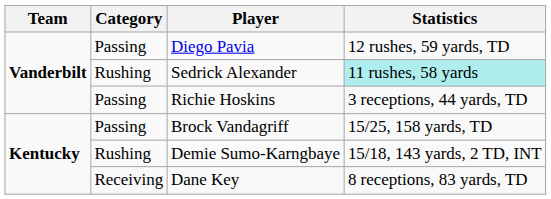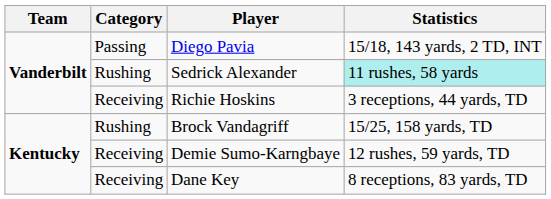(429, 45) 12 rushes, 59 yards, TD -> (445, 45) 15/18, 143 yards, 2 TD, INT
(120, 99) Passing -> (129, 99) Receiving
(120, 126) Passing -> (123, 126) Rushing
(123, 153) Rushing -> (129, 153) Receiving
(445, 153) 15/18, 143 yards, 2 TD, INT -> (429, 153) 12 rushes, 59 yards, TD
